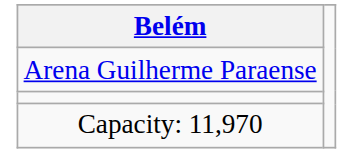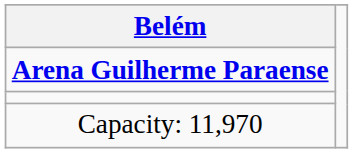(170, 69) normal -> (170, 69) bold
